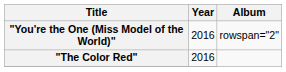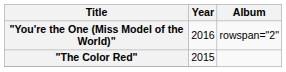(203, 58) 2016 -> (203, 58) 2015
